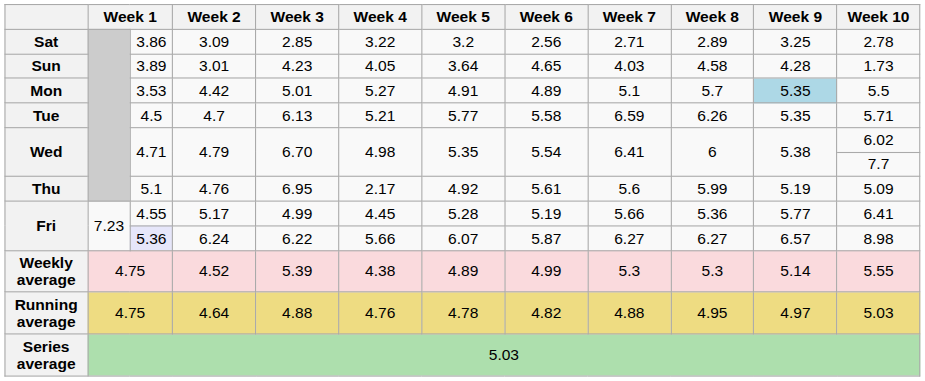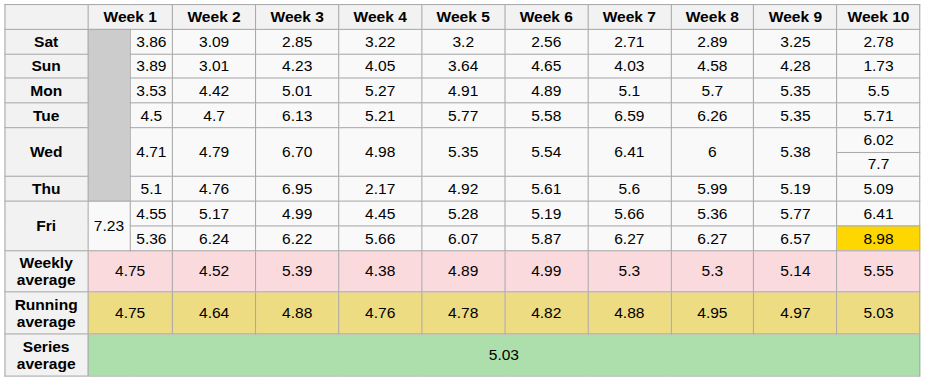(795, 91) lightblue background -> (795, 91) no background
(151, 238) lavender background -> (151, 238) no background
(879, 238) no background -> (879, 238) gold background
